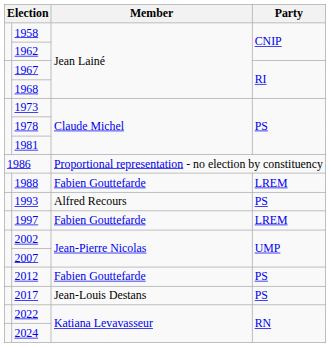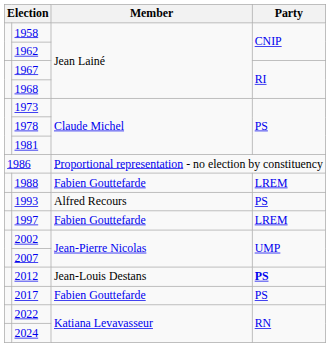(100, 276) Fabien Gouttefarde -> (100, 276) Jean-Louis Destans
(261, 276) normal -> (262, 276) bold
(100, 295) Jean-Louis Destans -> (100, 295) Fabien Gouttefarde
